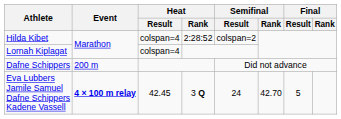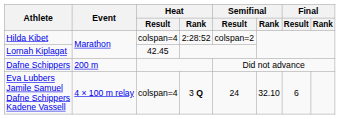(160, 52) colspan=4 -> (158, 52) 42.45
(105, 93) bold -> (104, 93) normal
(160, 93) 42.45 -> (158, 93) colspan=4
(271, 93) 42.70 -> (269, 93) 32.10
(298, 93) 5 -> (296, 93) 6
